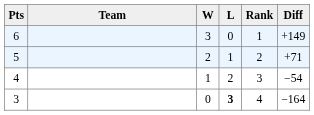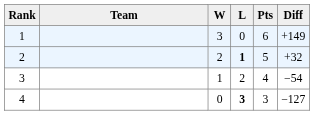columns swapped: (260, 15) <-> (16, 15)
(231, 57) normal -> (242, 57) bold
(293, 57) +71 -> (293, 57) +32
(293, 99) −164 -> (293, 99) −127
